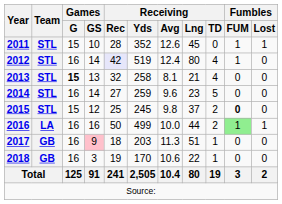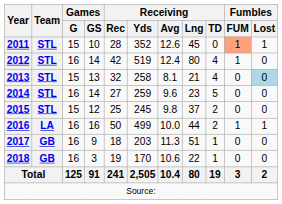(238, 45) no background -> (238, 45) lightsalmon background
(116, 61) lavender background -> (116, 61) no background
(73, 77) bold -> (73, 77) normal
(264, 77) no background -> (264, 77) lightblue background
(238, 110) bold -> (238, 110) normal
(238, 126) lightgreen background -> (238, 126) no background
(94, 142) pink background -> (94, 142) no background
